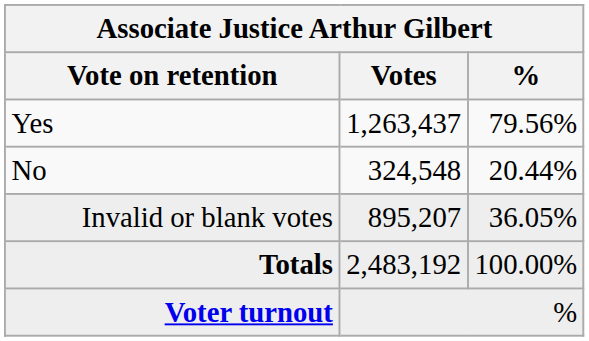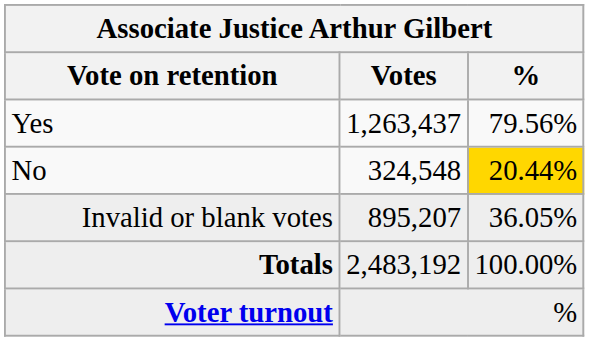(533, 170) no background -> (533, 170) gold background
